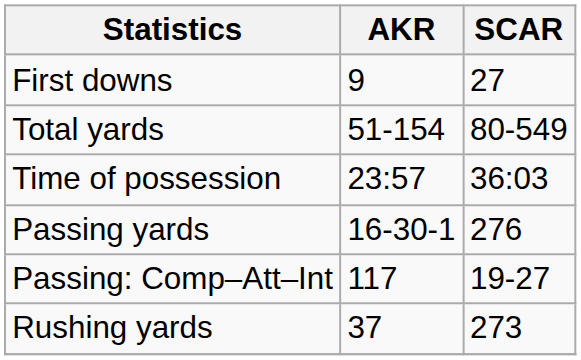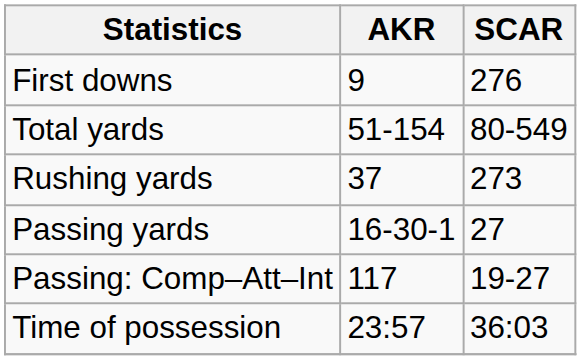(487, 79) 27 -> (496, 79) 276
rows swapped: (112, 328) <-> (147, 178)
(496, 228) 276 -> (487, 228) 27
